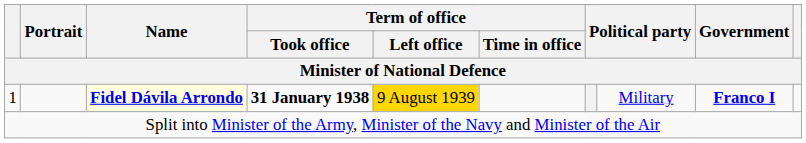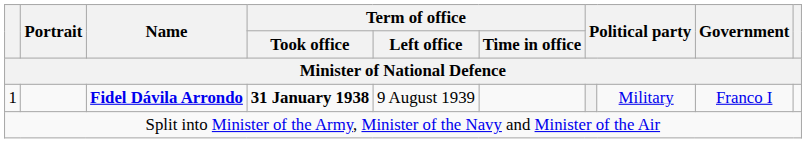(167, 97) lightyellow background -> (167, 97) no background
(426, 97) gold background -> (426, 97) no background
(744, 97) bold -> (744, 97) normal
